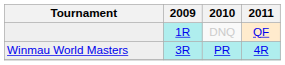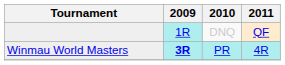(183, 50) normal -> (183, 50) bold
